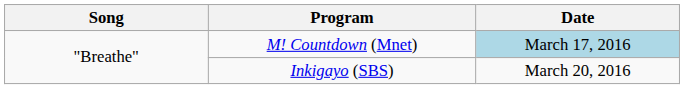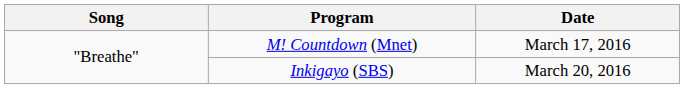(578, 44) lightblue background -> (578, 44) no background
